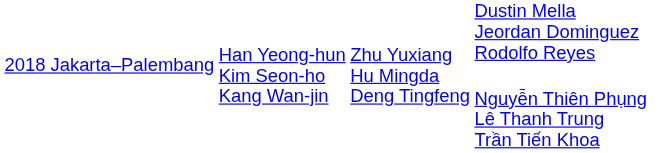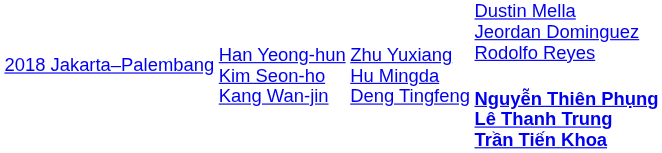(561, 119) normal -> (567, 119) bold
